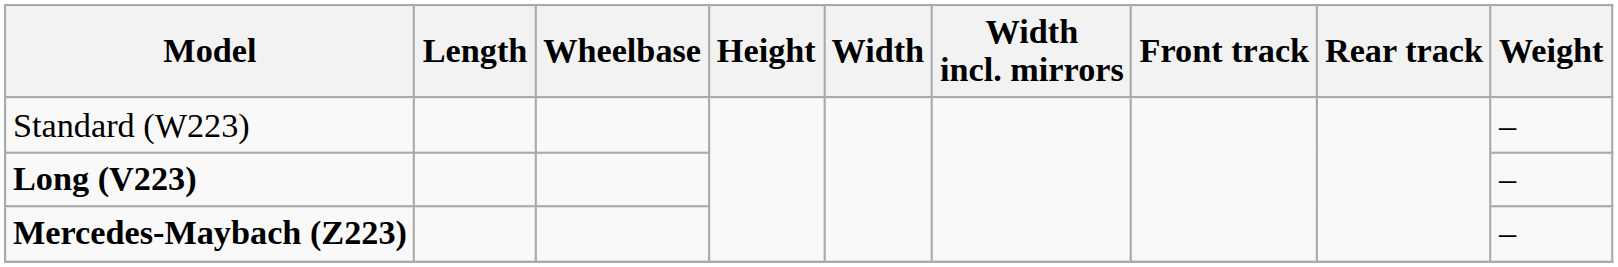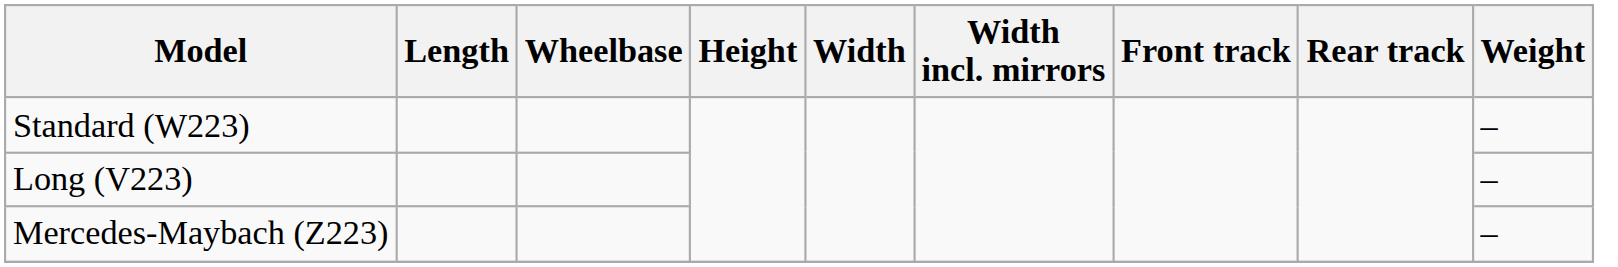(105, 178) bold -> (103, 178) normal
(210, 233) bold -> (201, 233) normal
